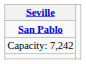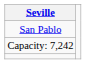(40, 29) bold -> (40, 29) normal
